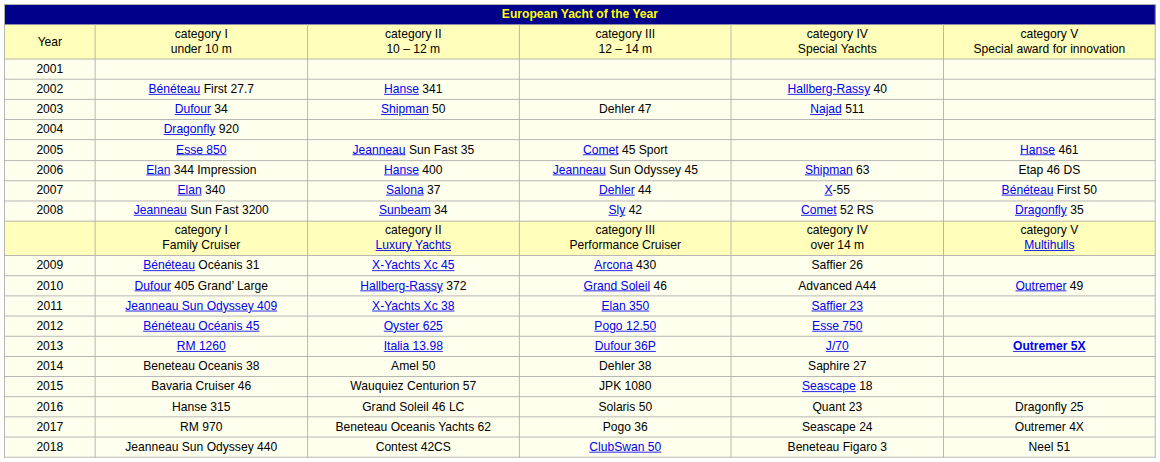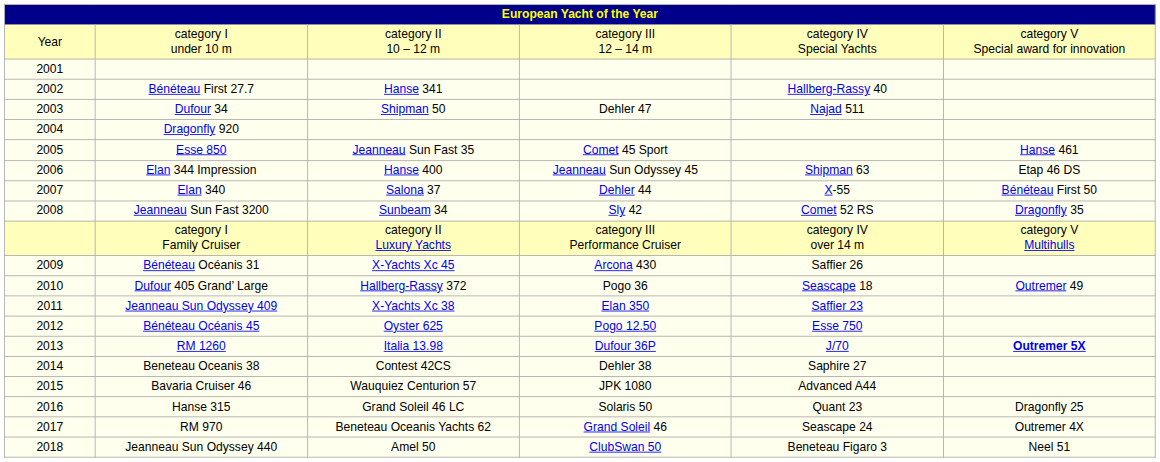(625, 286) Grand Soleil 46 -> (625, 286) Pogo 36
(837, 286) Advanced A44 -> (837, 286) Seascape 18
(413, 366) Amel 50 -> (413, 366) Contest 42CS
(837, 387) Seascape 18 -> (837, 387) Advanced A44
(625, 427) Pogo 36 -> (625, 427) Grand Soleil 46
(413, 447) Contest 42CS -> (413, 447) Amel 50
